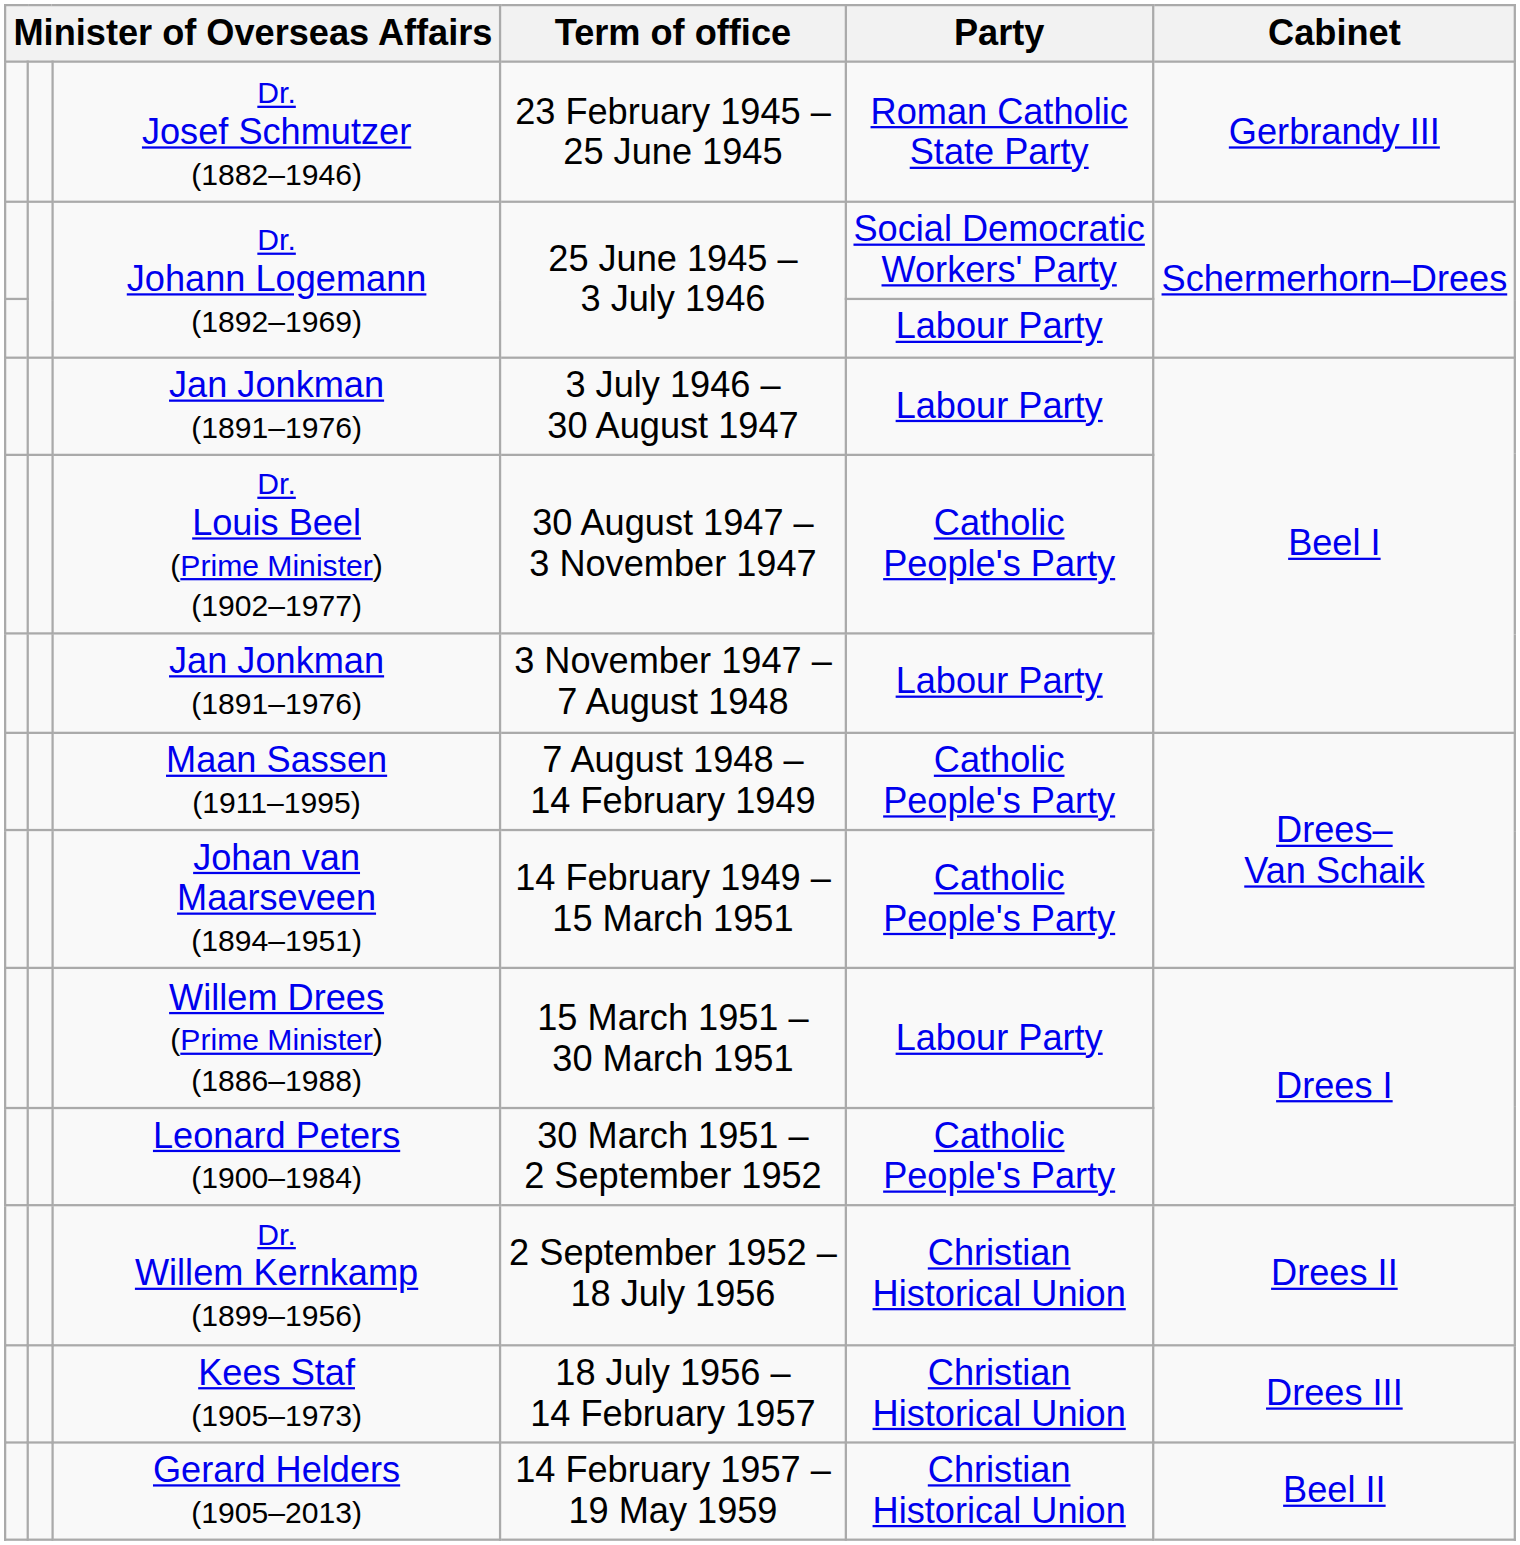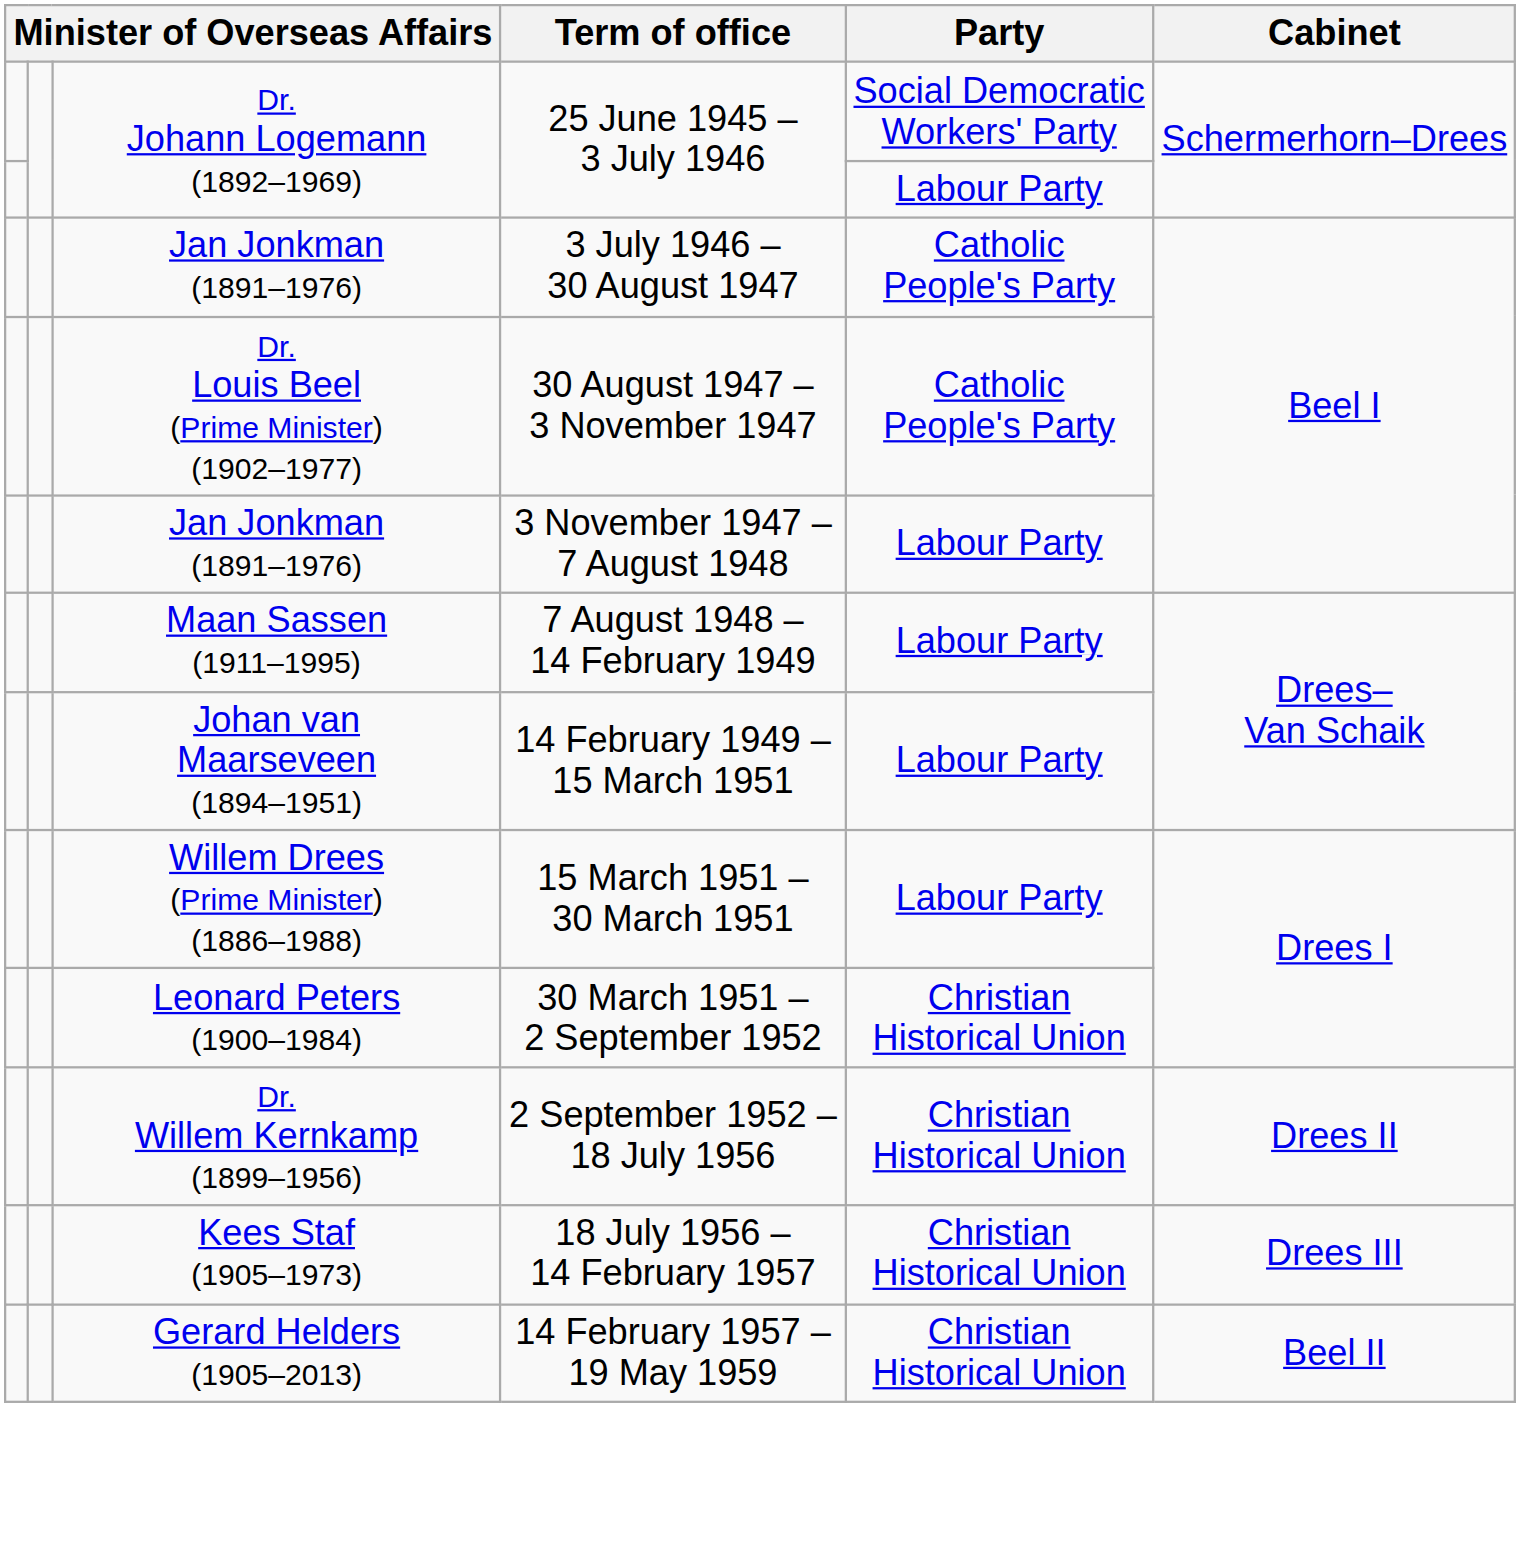- row: (277, 133)
(999, 404) Labour Party -> (999, 266) Catholic People's Party
(999, 780) Catholic People's Party -> (999, 641) Labour Party
(999, 898) Catholic People's Party -> (999, 760) Labour Party
(999, 1155) Catholic People's Party -> (999, 1017) Christian Historical Union
